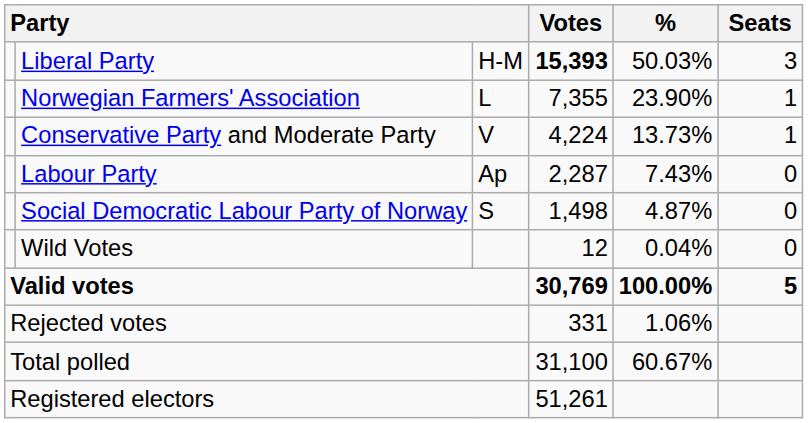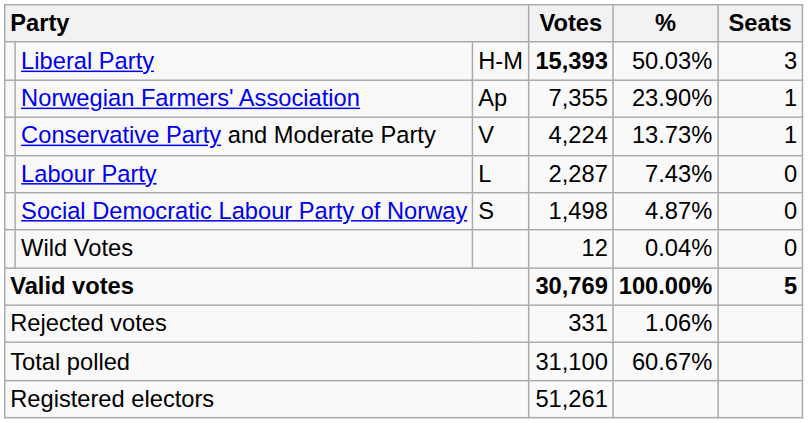(485, 98) L -> (493, 98) Ap
(493, 173) Ap -> (485, 173) L
